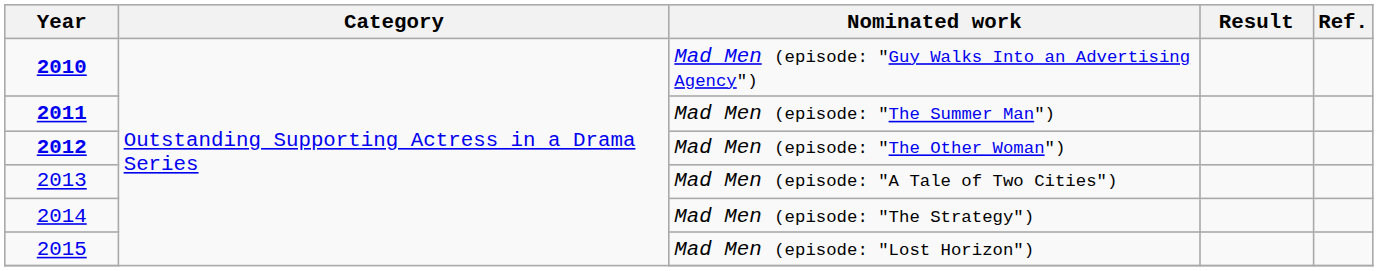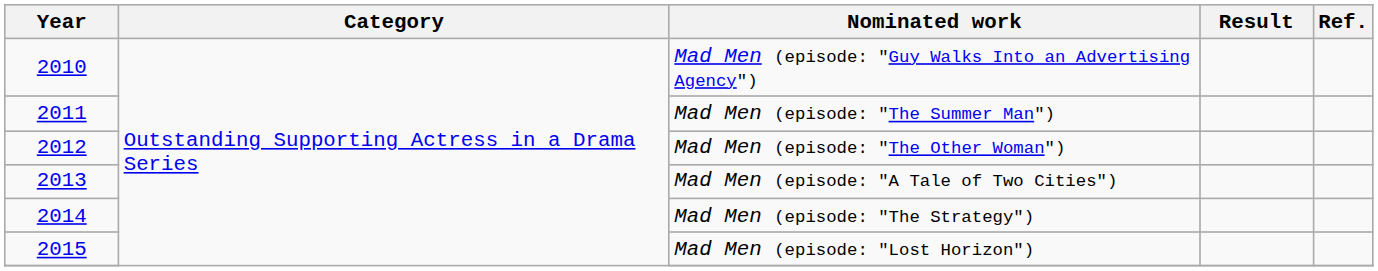(62, 68) bold -> (62, 68) normal
(62, 114) bold -> (62, 114) normal
(62, 147) bold -> (62, 147) normal
